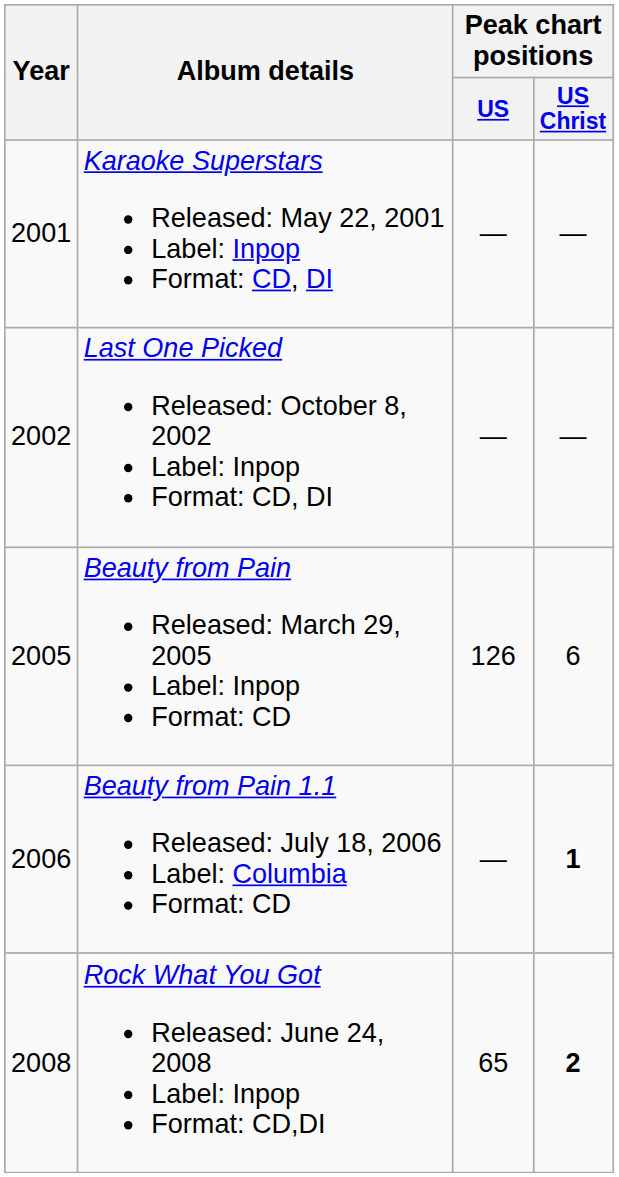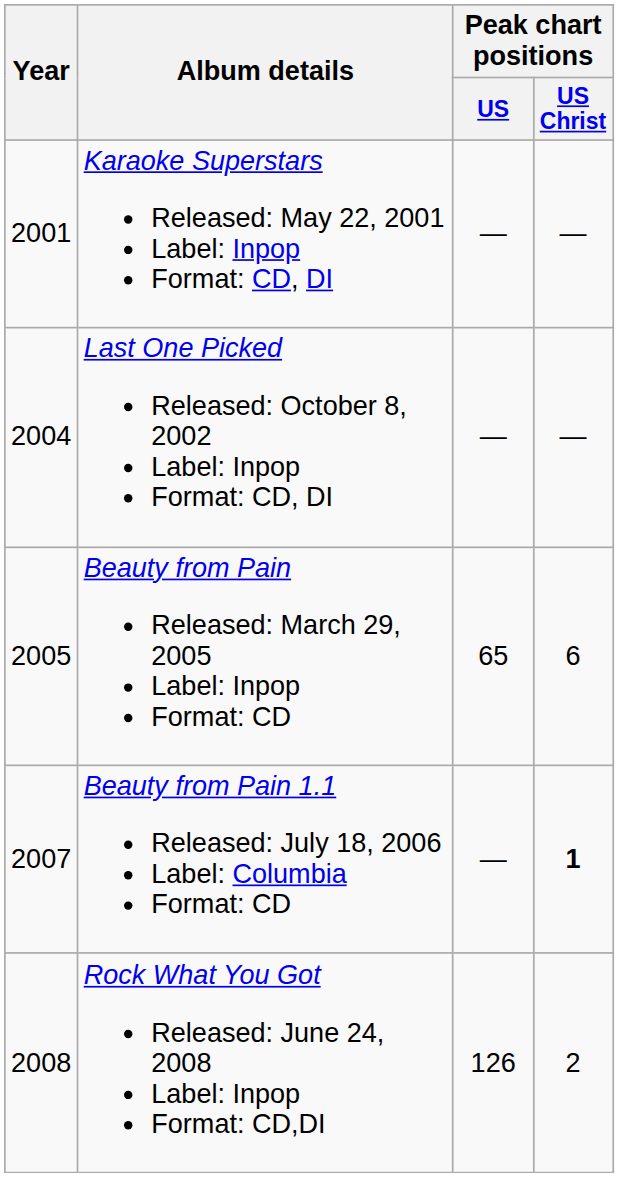(41, 436) 2002 -> (41, 436) 2004
(493, 655) 126 -> (493, 655) 65
(41, 859) 2006 -> (41, 859) 2007
(493, 1062) 65 -> (493, 1062) 126
(573, 1062) bold -> (573, 1062) normal
